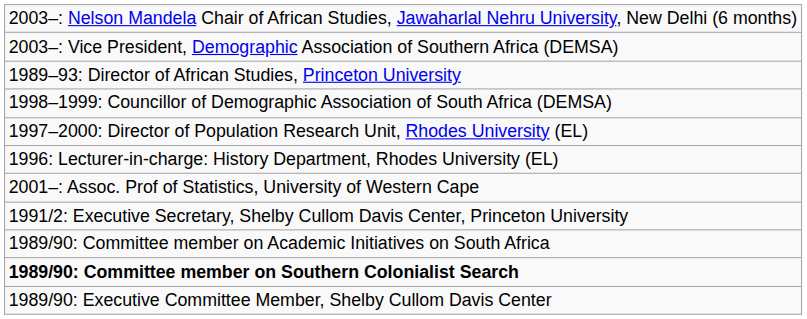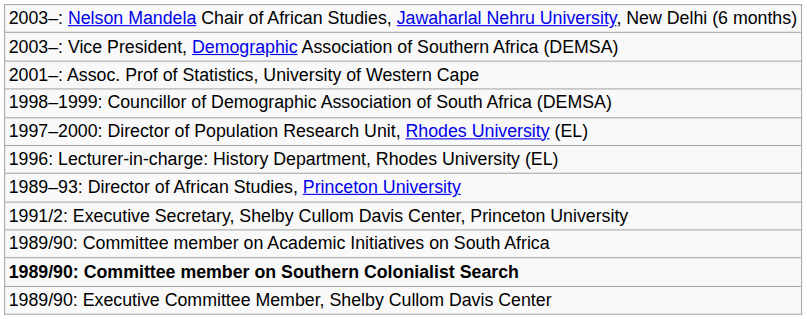(235, 74) 1989–93: Director of African Studies, Princeton University -> (244, 74) 2001–: Assoc. Prof of Statistics, University of Western Cape
(244, 187) 2001–: Assoc. Prof of Statistics, University of Western Cape -> (235, 187) 1989–93: Director of African Studies, Princeton University
